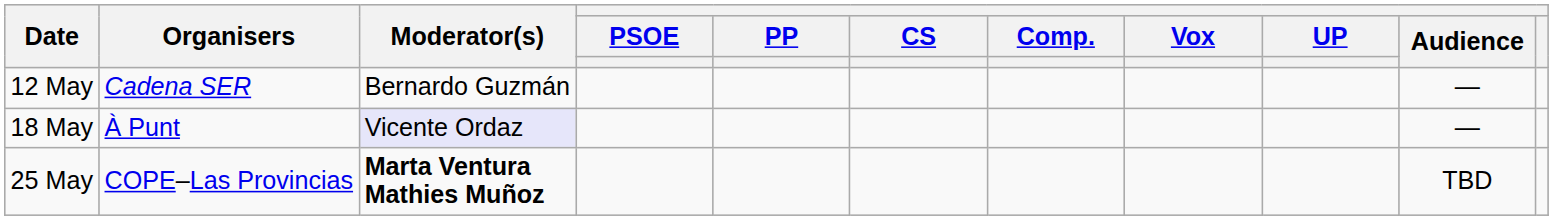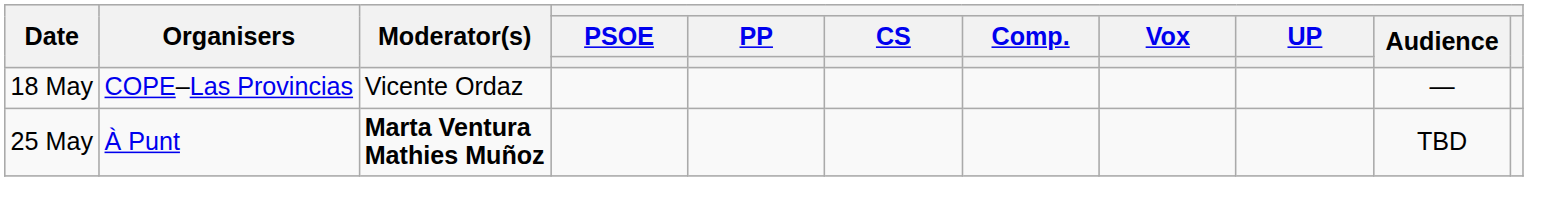- row: (52, 87)
(142, 127) À Punt -> (229, 87) COPE–Las Provincias
(444, 127) lavender background -> (444, 87) no background
(229, 181) COPE–Las Provincias -> (142, 141) À Punt
